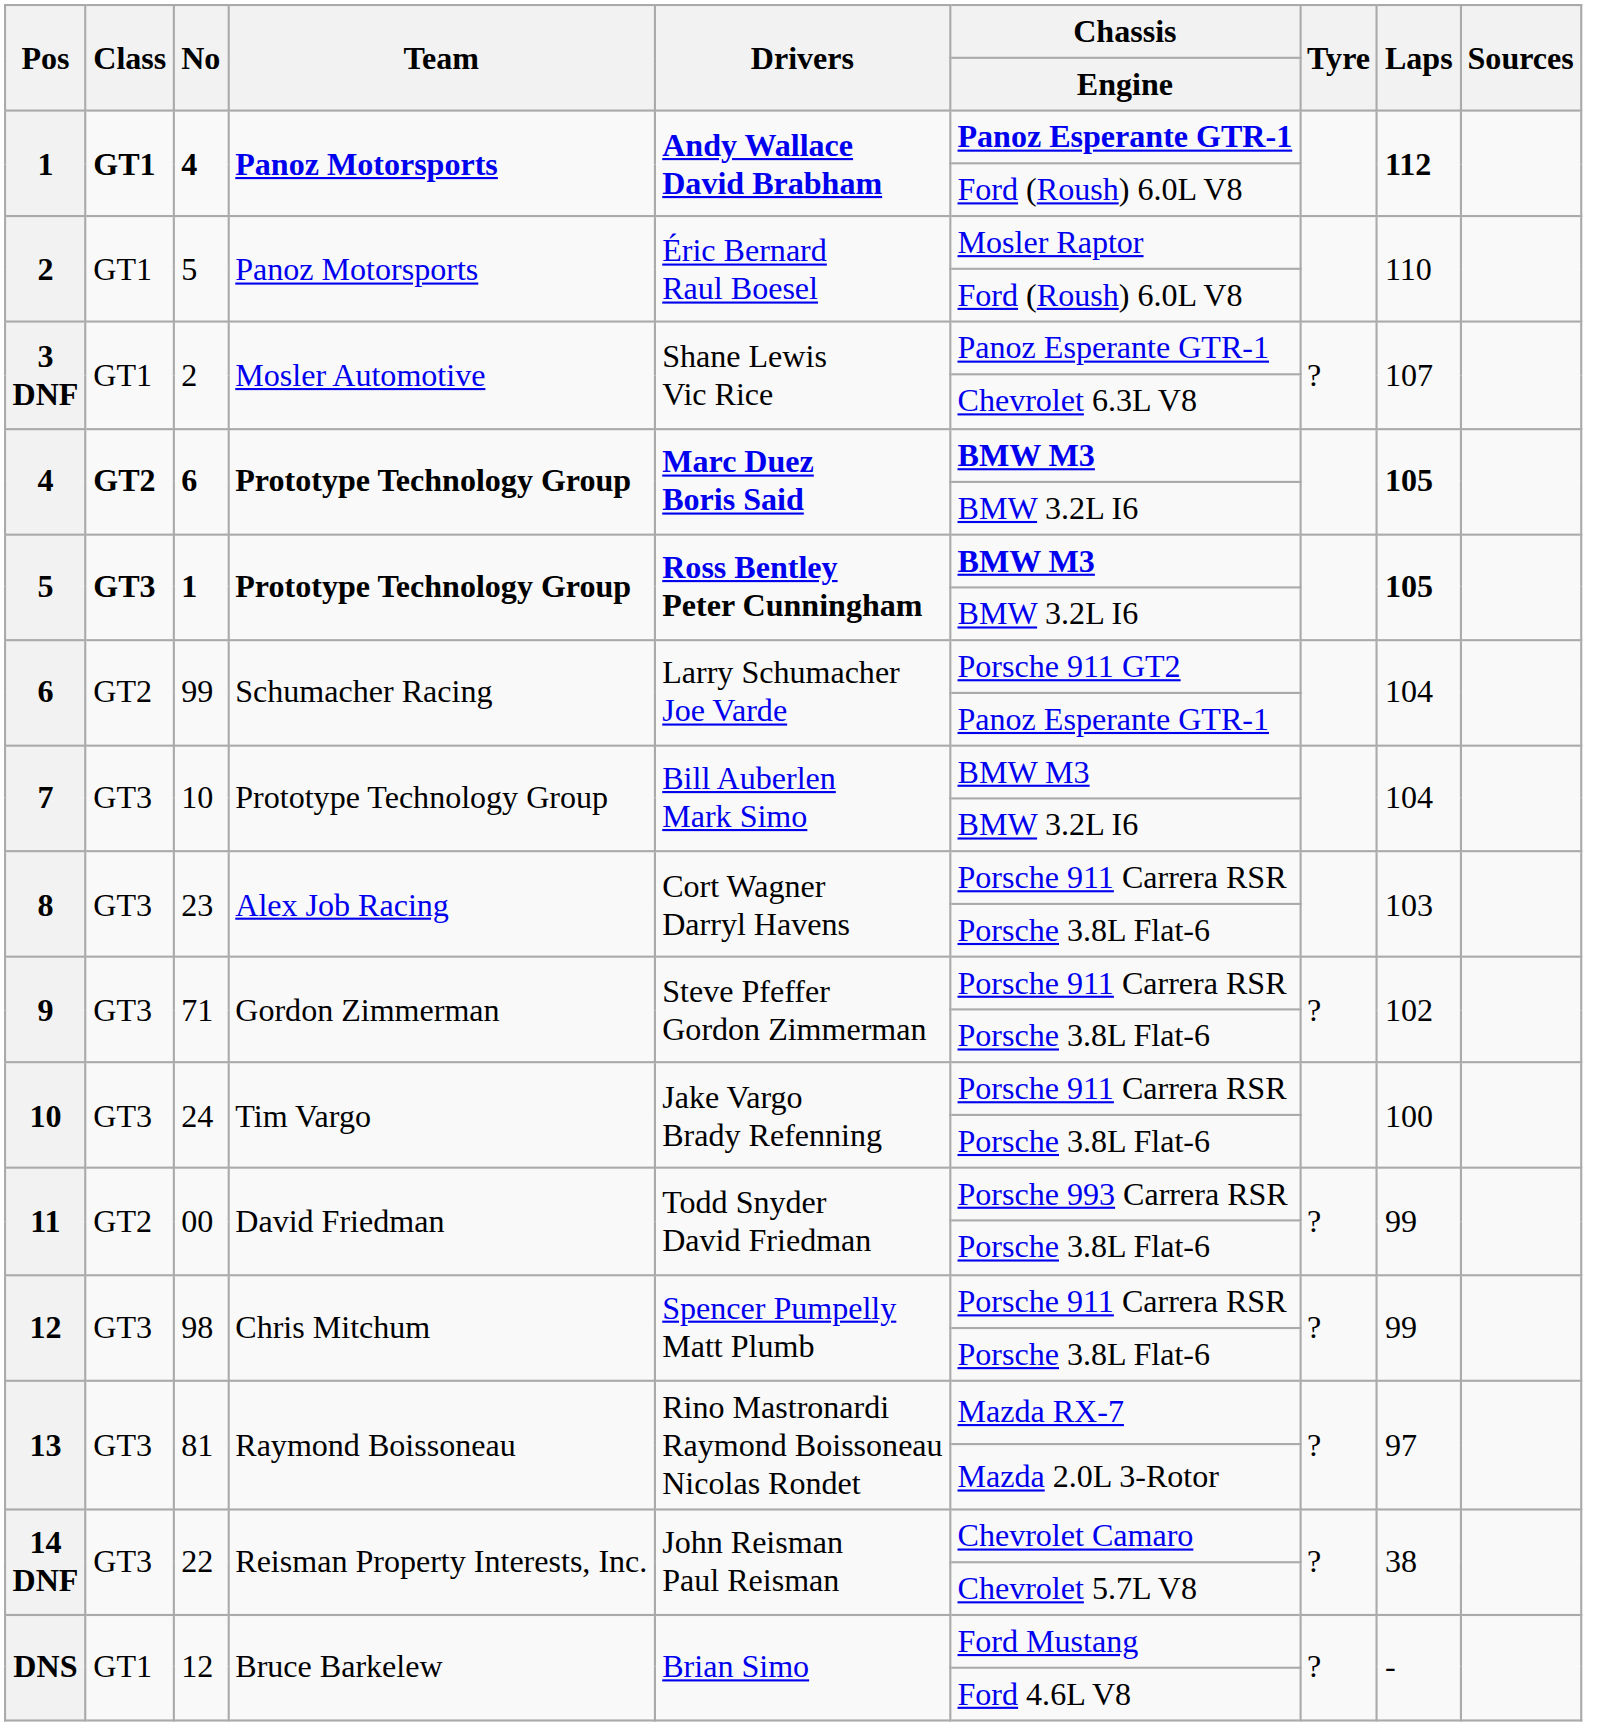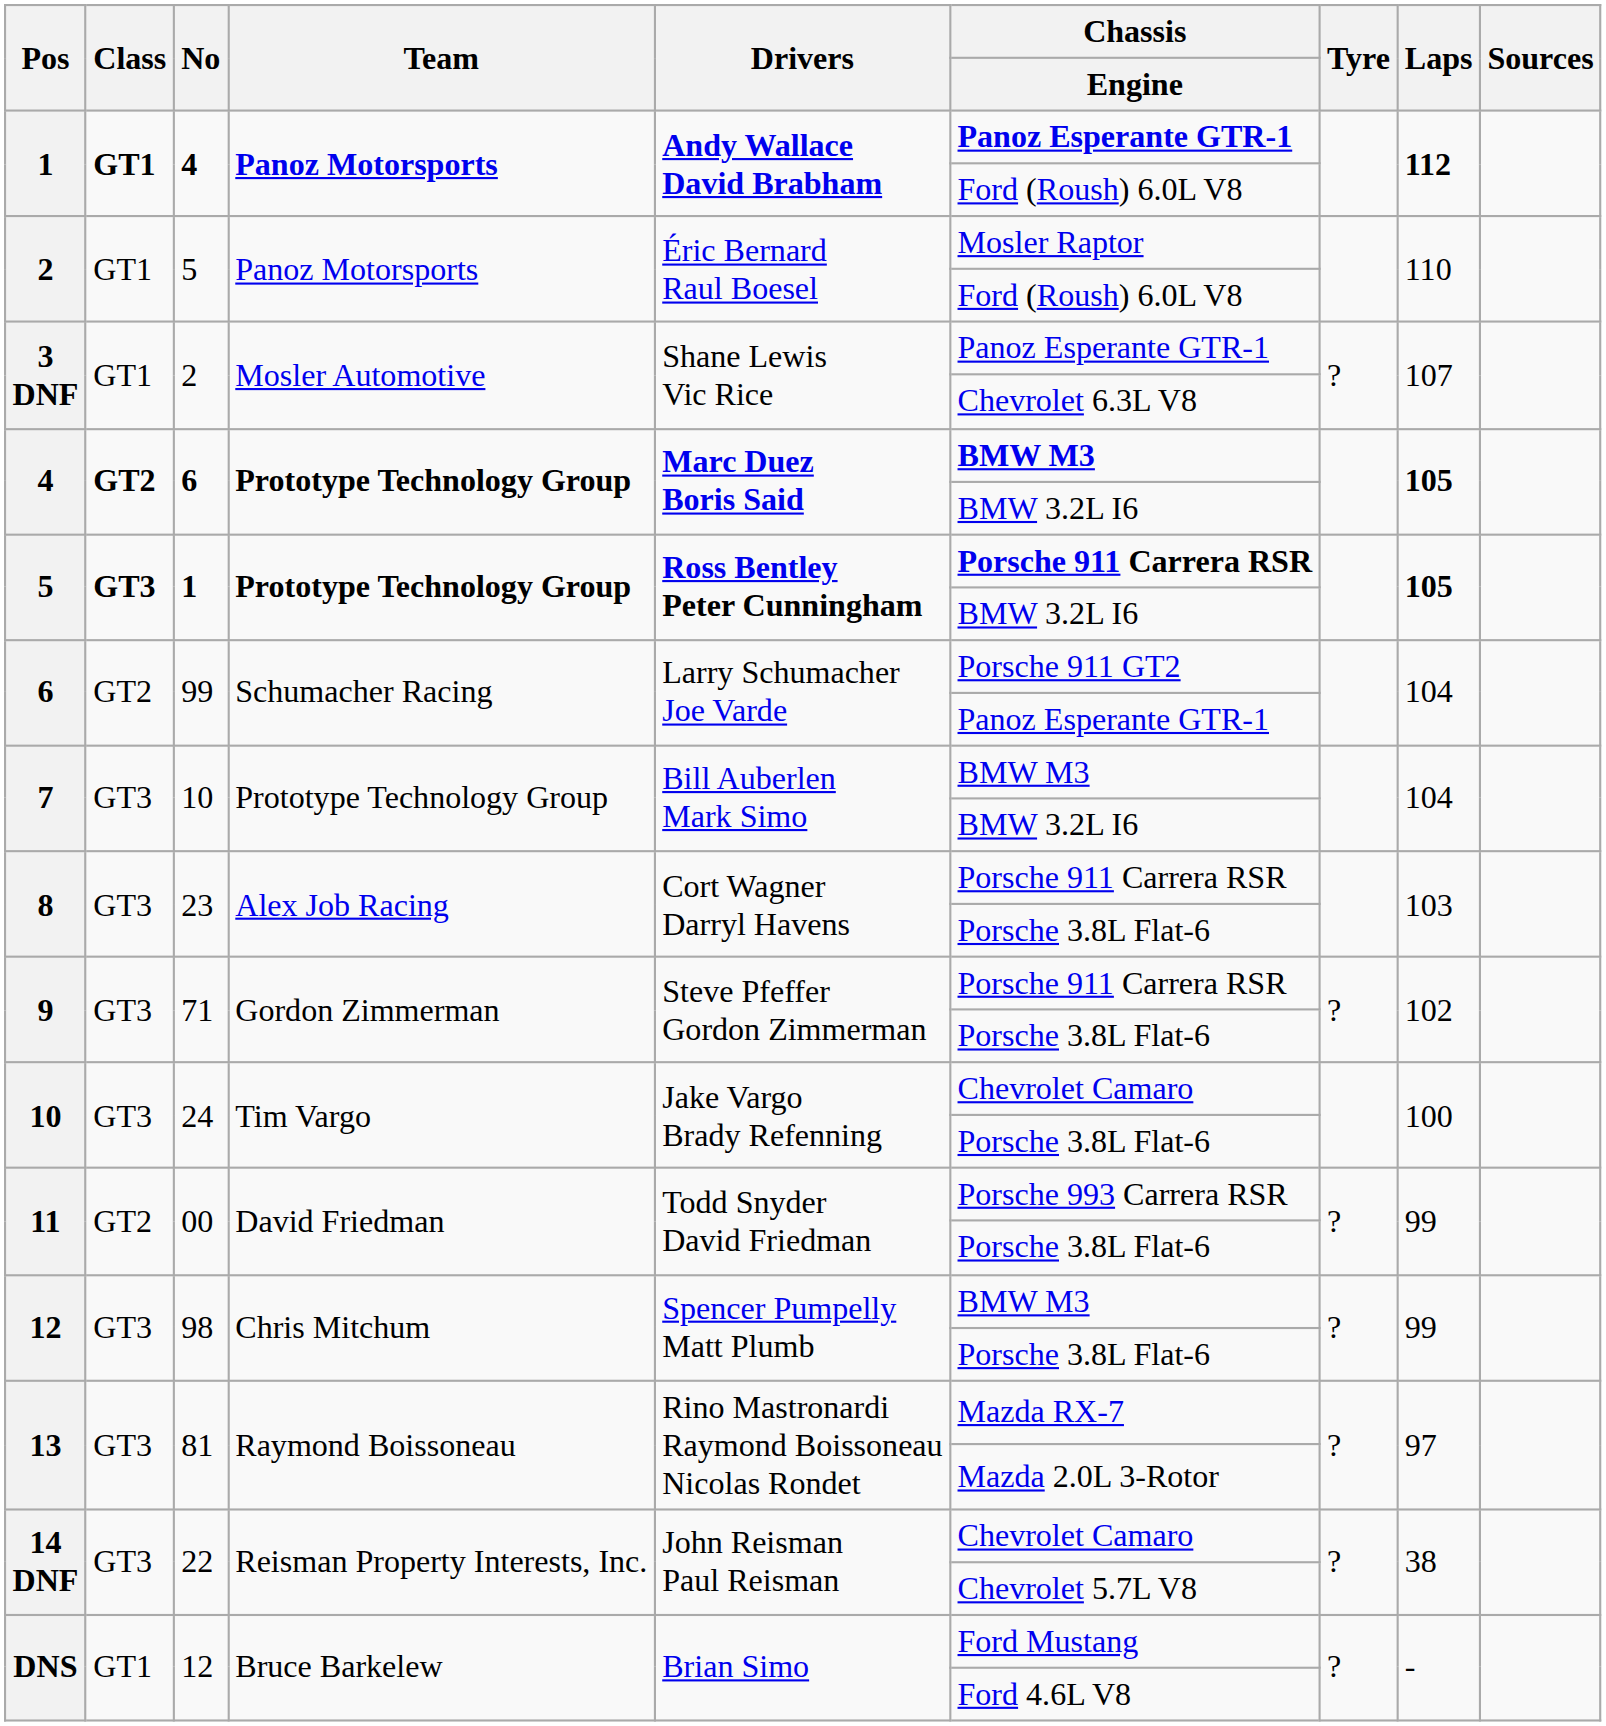(1026, 559) BMW M3 -> (1135, 559) Porsche 911 Carrera RSR
(1122, 1088) Porsche 911 Carrera RSR -> (1075, 1088) Chevrolet Camaro
(1122, 1300) Porsche 911 Carrera RSR -> (1024, 1300) BMW M3
